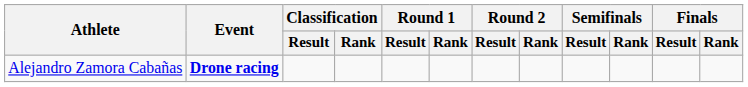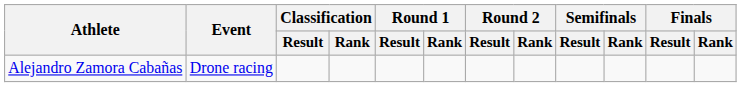(234, 68) bold -> (231, 68) normal
